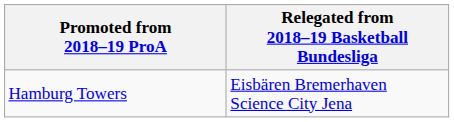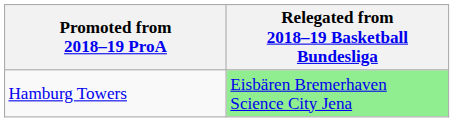(309, 93) no background -> (309, 93) lightgreen background
